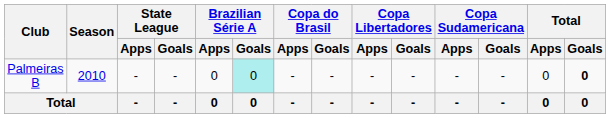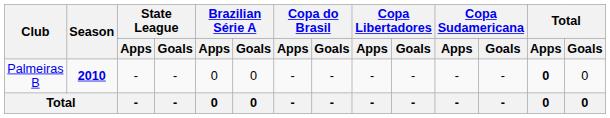(92, 75) normal -> (92, 75) bold
(254, 75) paleturquoise background -> (254, 75) no background
(546, 75) normal -> (546, 75) bold
(585, 75) bold -> (585, 75) normal
